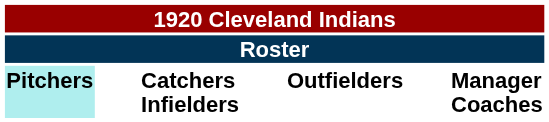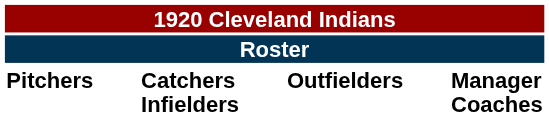(50, 80) paleturquoise background -> (50, 80) no background
